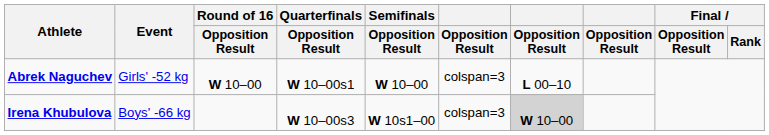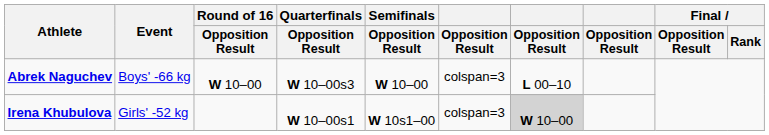(153, 77) Girls' -52 kg -> (154, 77) Boys' -66 kg
(321, 85) W 10–00s1 -> (321, 85) W 10–00s3
(154, 113) Boys' -66 kg -> (153, 113) Girls' -52 kg
(321, 120) W 10–00s3 -> (321, 120) W 10–00s1
